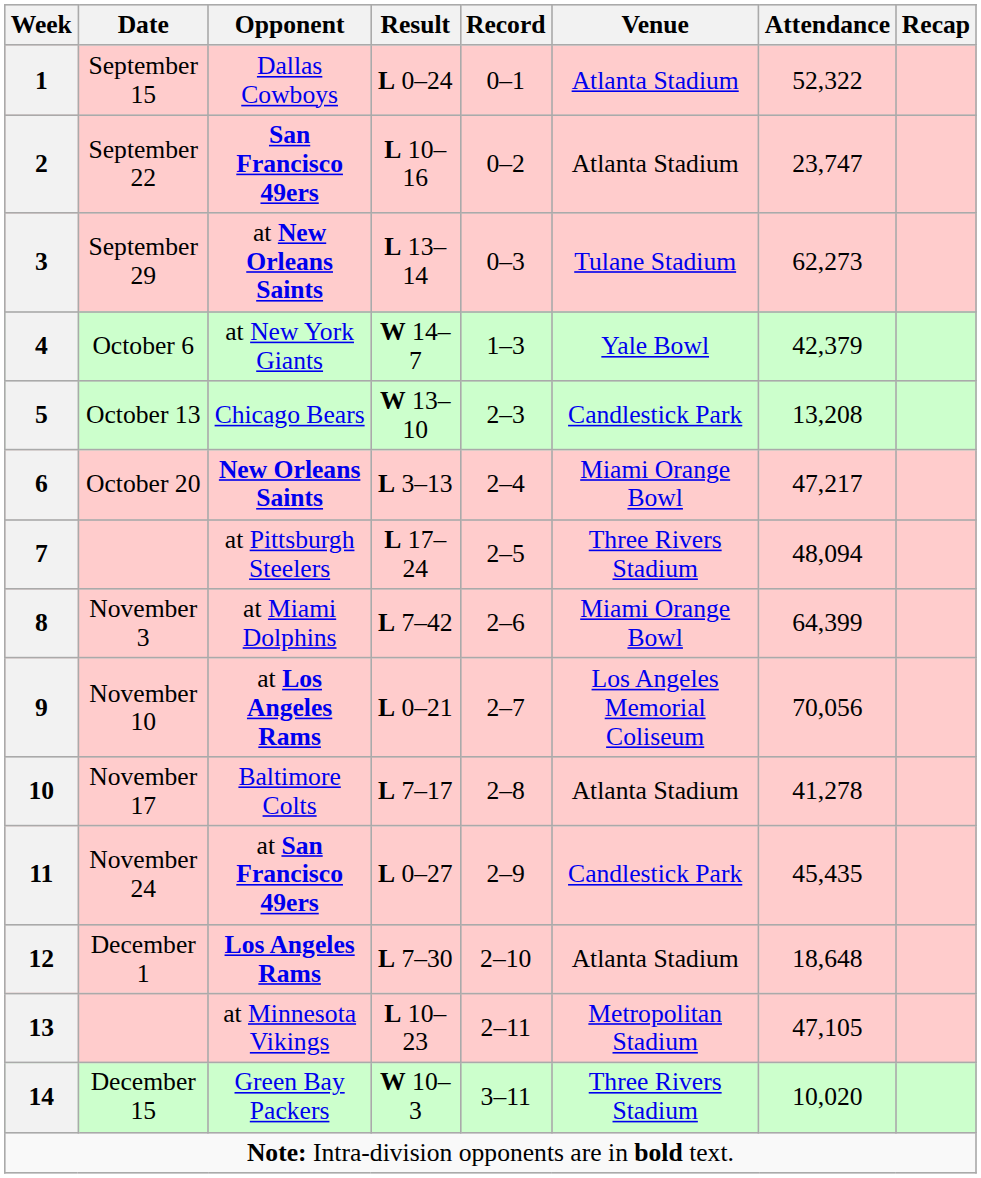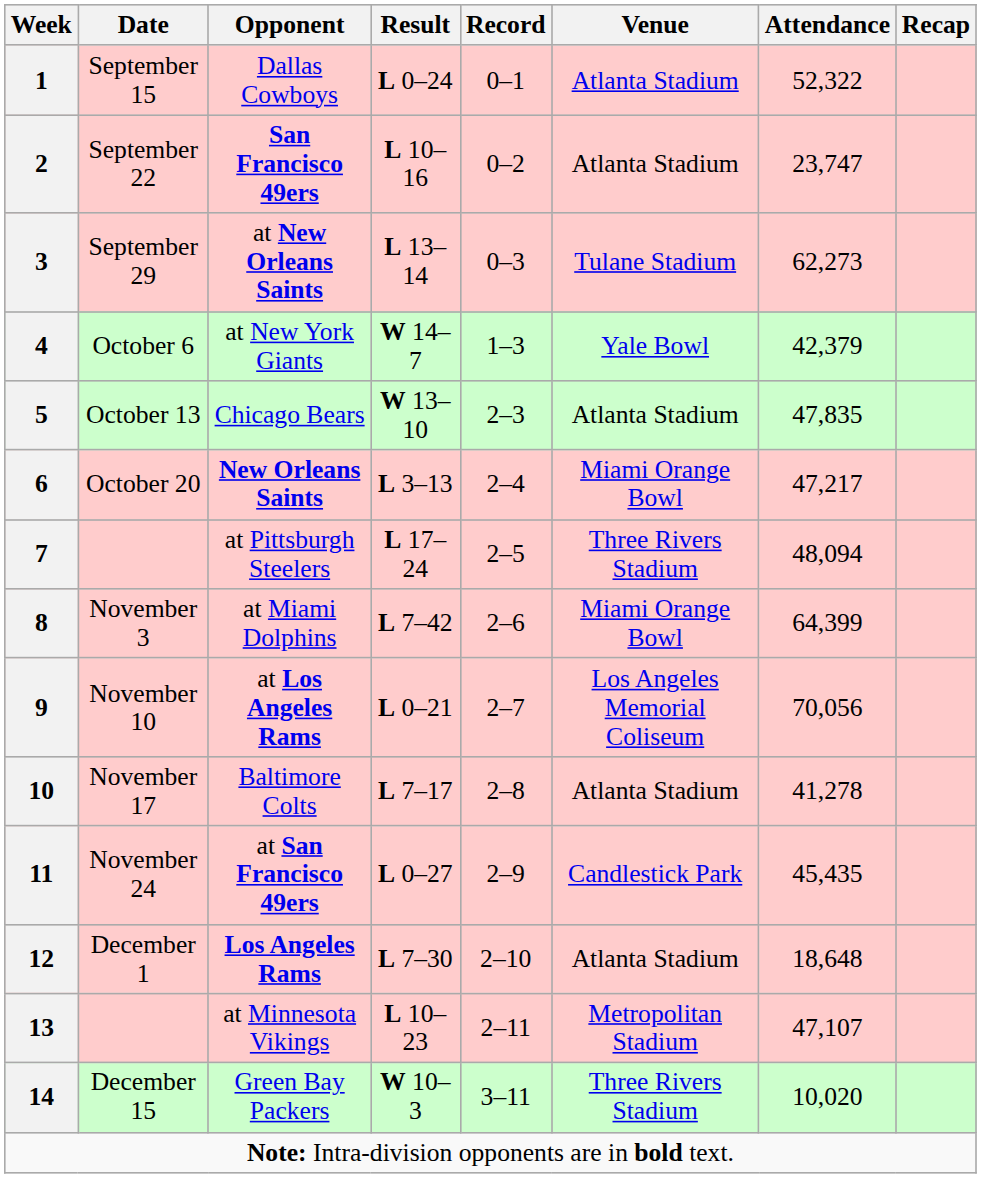(655, 414) Candlestick Park -> (655, 414) Atlanta Stadium
(827, 414) 13,208 -> (827, 414) 47,835
(827, 1027) 47,105 -> (827, 1027) 47,107
